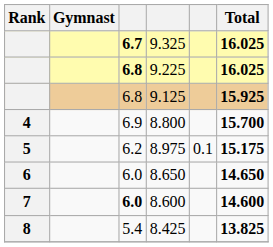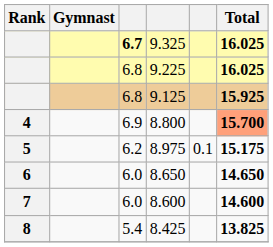(132, 70) bold -> (132, 70) normal
(242, 123) no background -> (242, 123) lightsalmon background
(132, 202) bold -> (132, 202) normal
